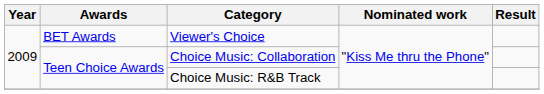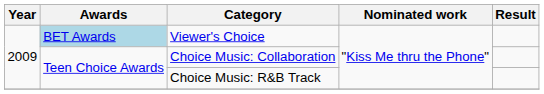(79, 36) no background -> (79, 36) lightblue background
